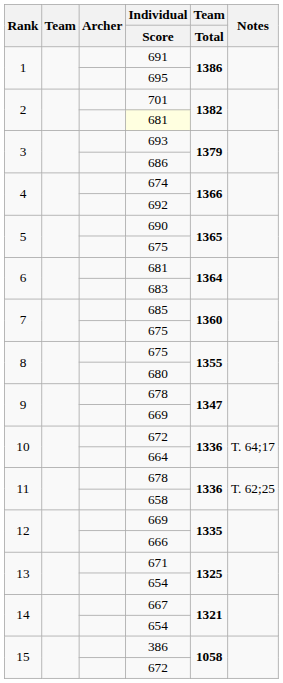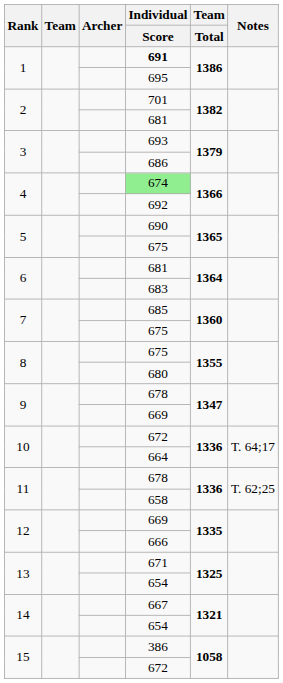(158, 57) normal -> (158, 57) bold
(158, 120) lightyellow background -> (158, 120) no background
(158, 183) no background -> (158, 183) lightgreen background
